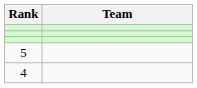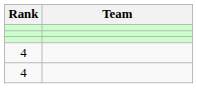(23, 52) 5 -> (23, 52) 4
